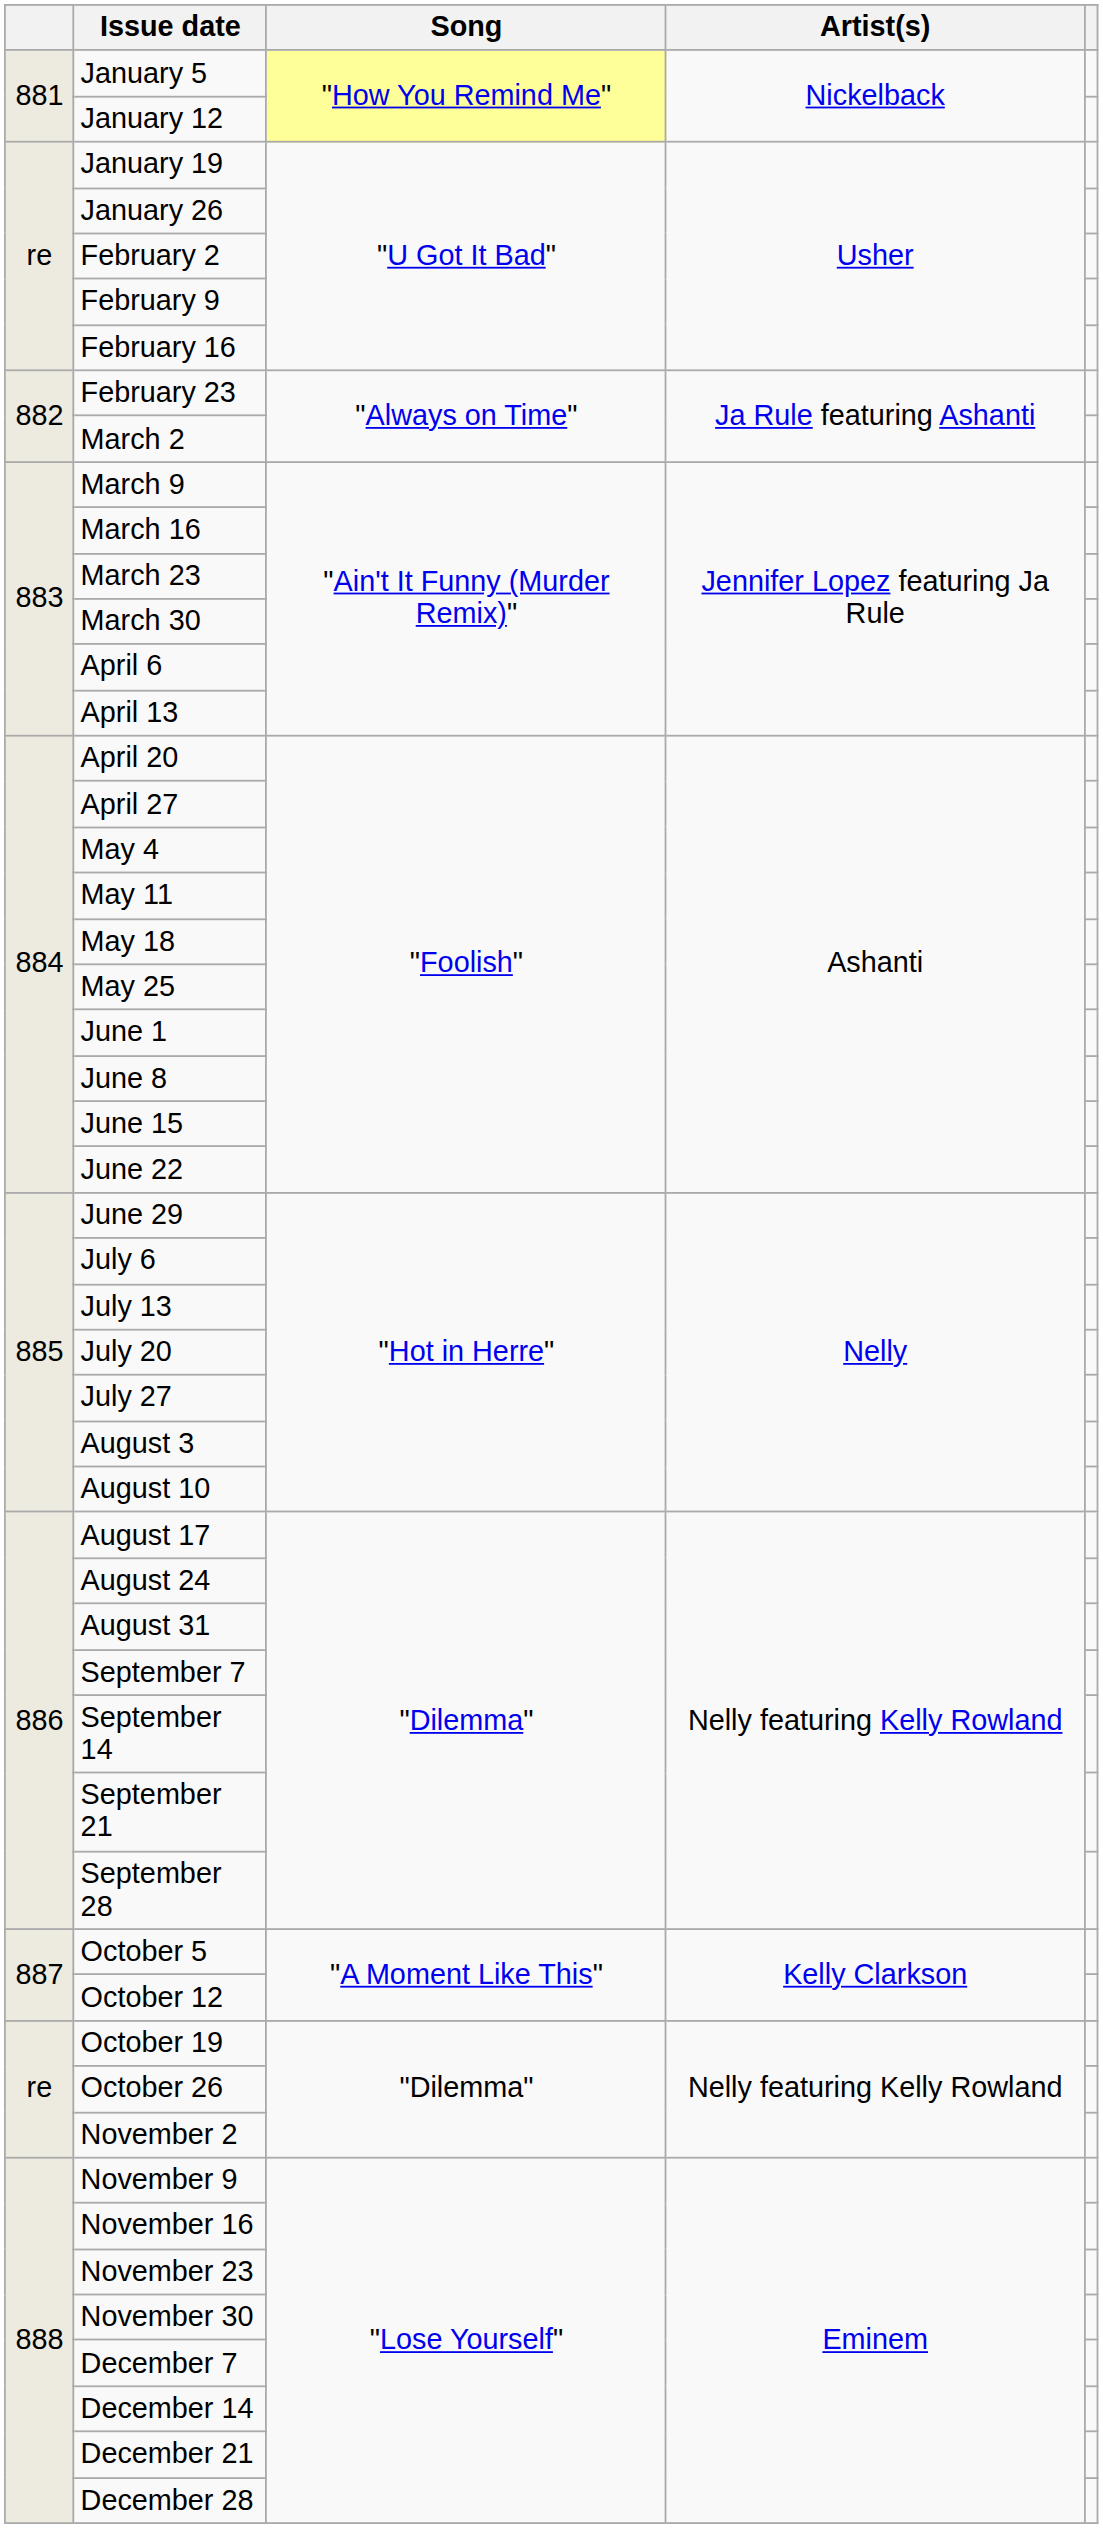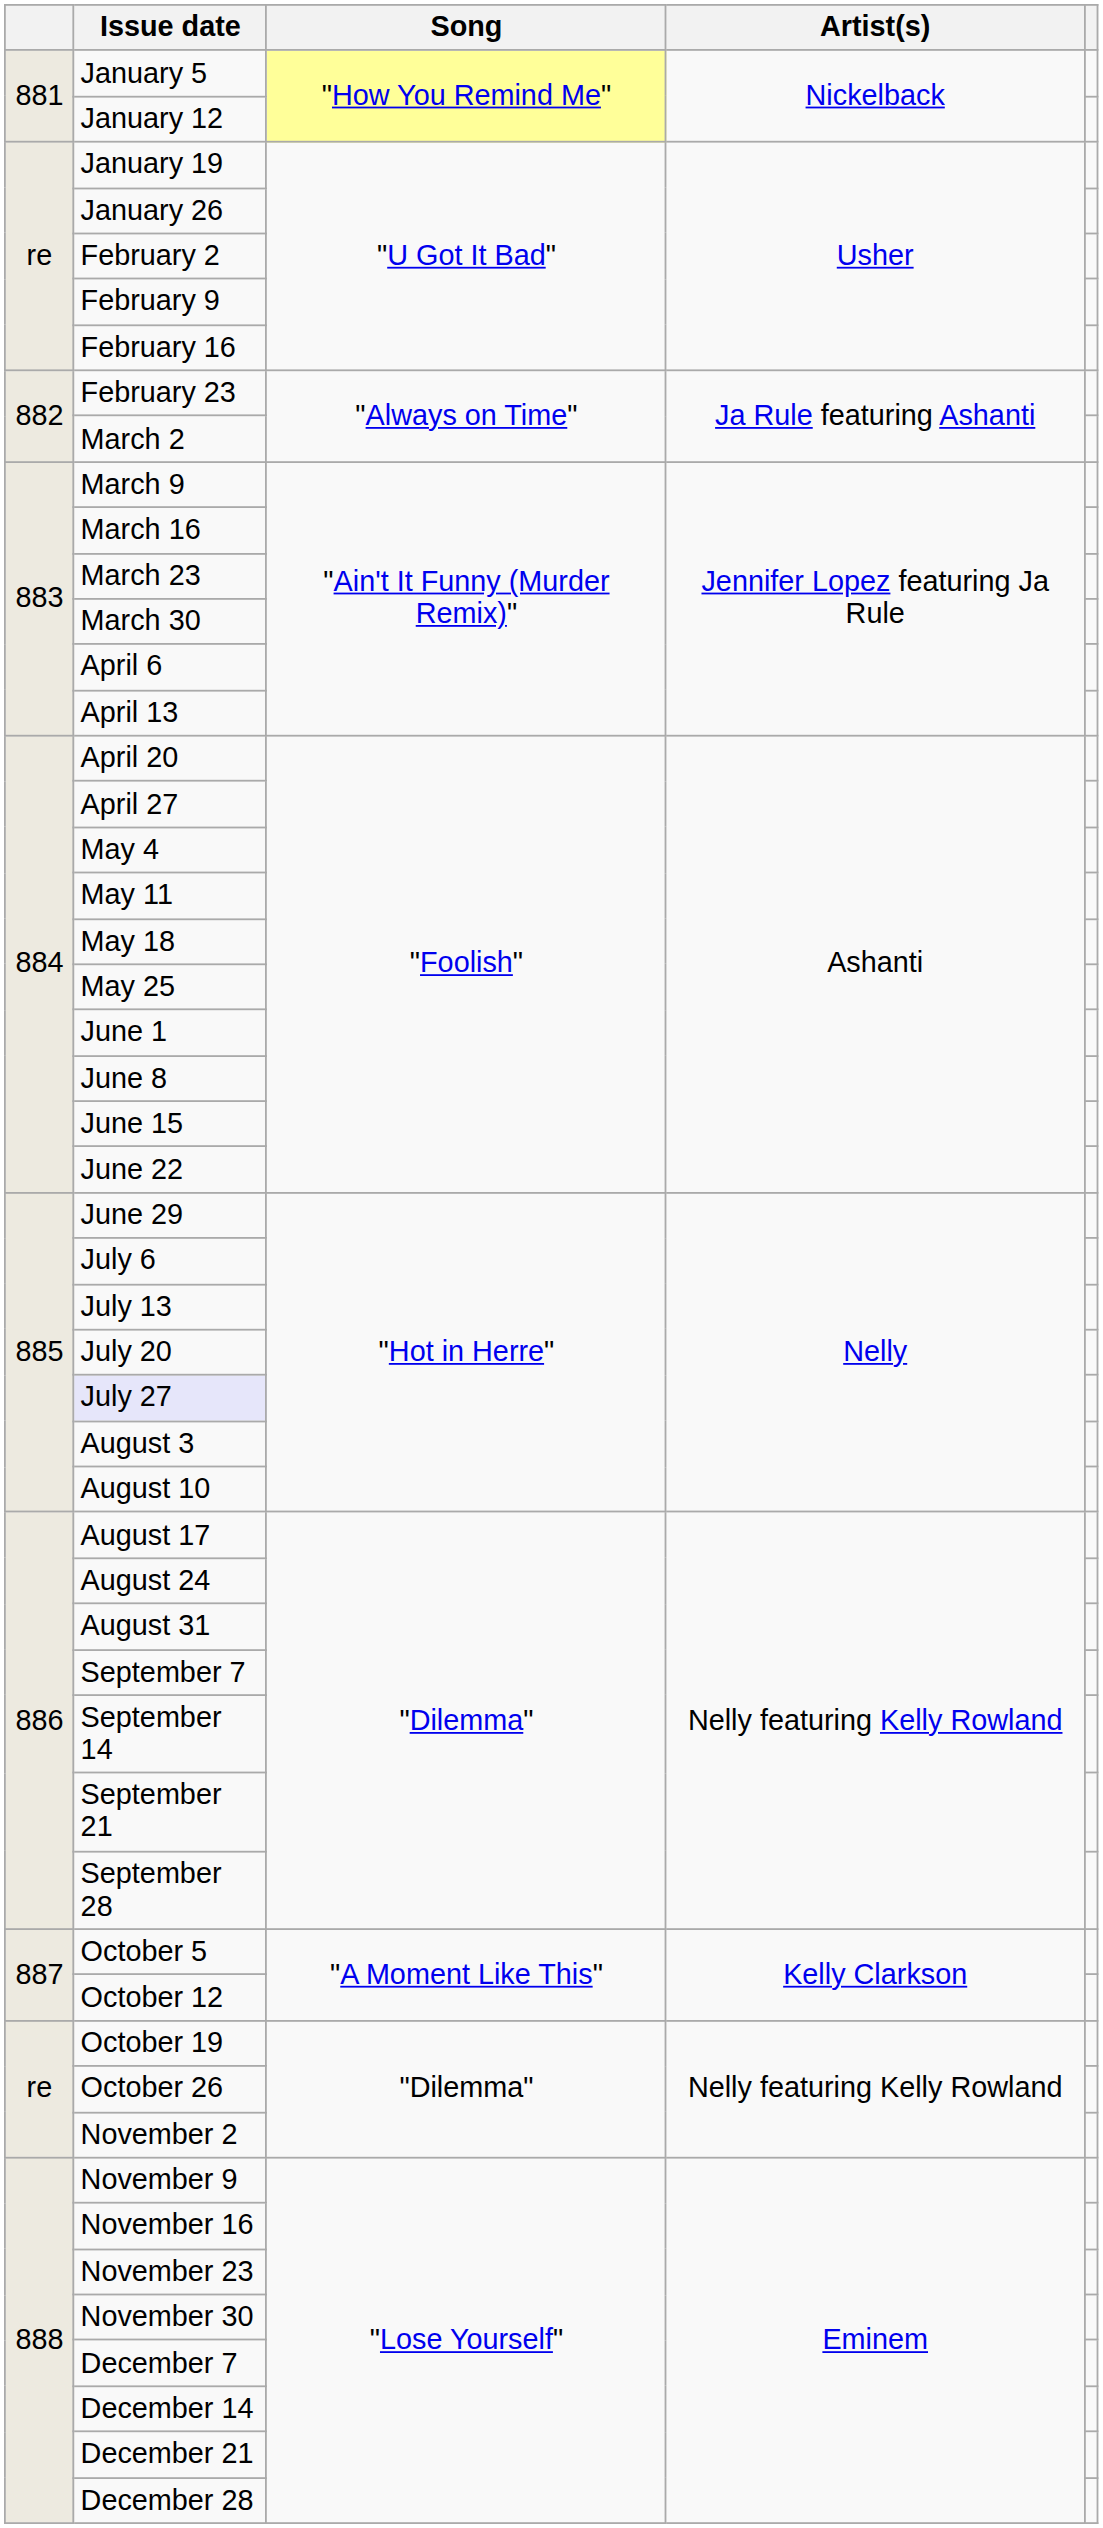(126, 1397) no background -> (126, 1397) lavender background
